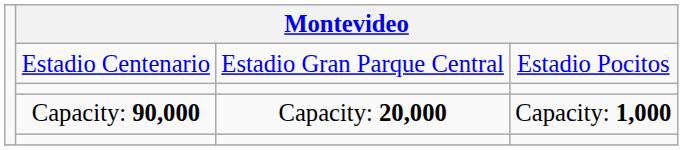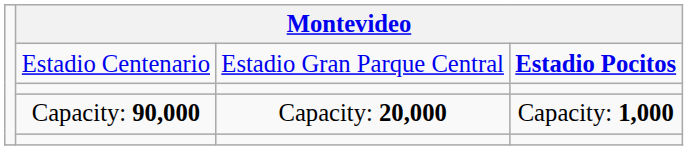(593, 63) normal -> (596, 63) bold
